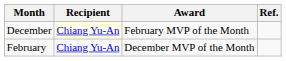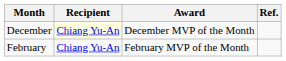(187, 30) February MVP of the Month -> (189, 30) December MVP of the Month
(189, 47) December MVP of the Month -> (187, 47) February MVP of the Month
